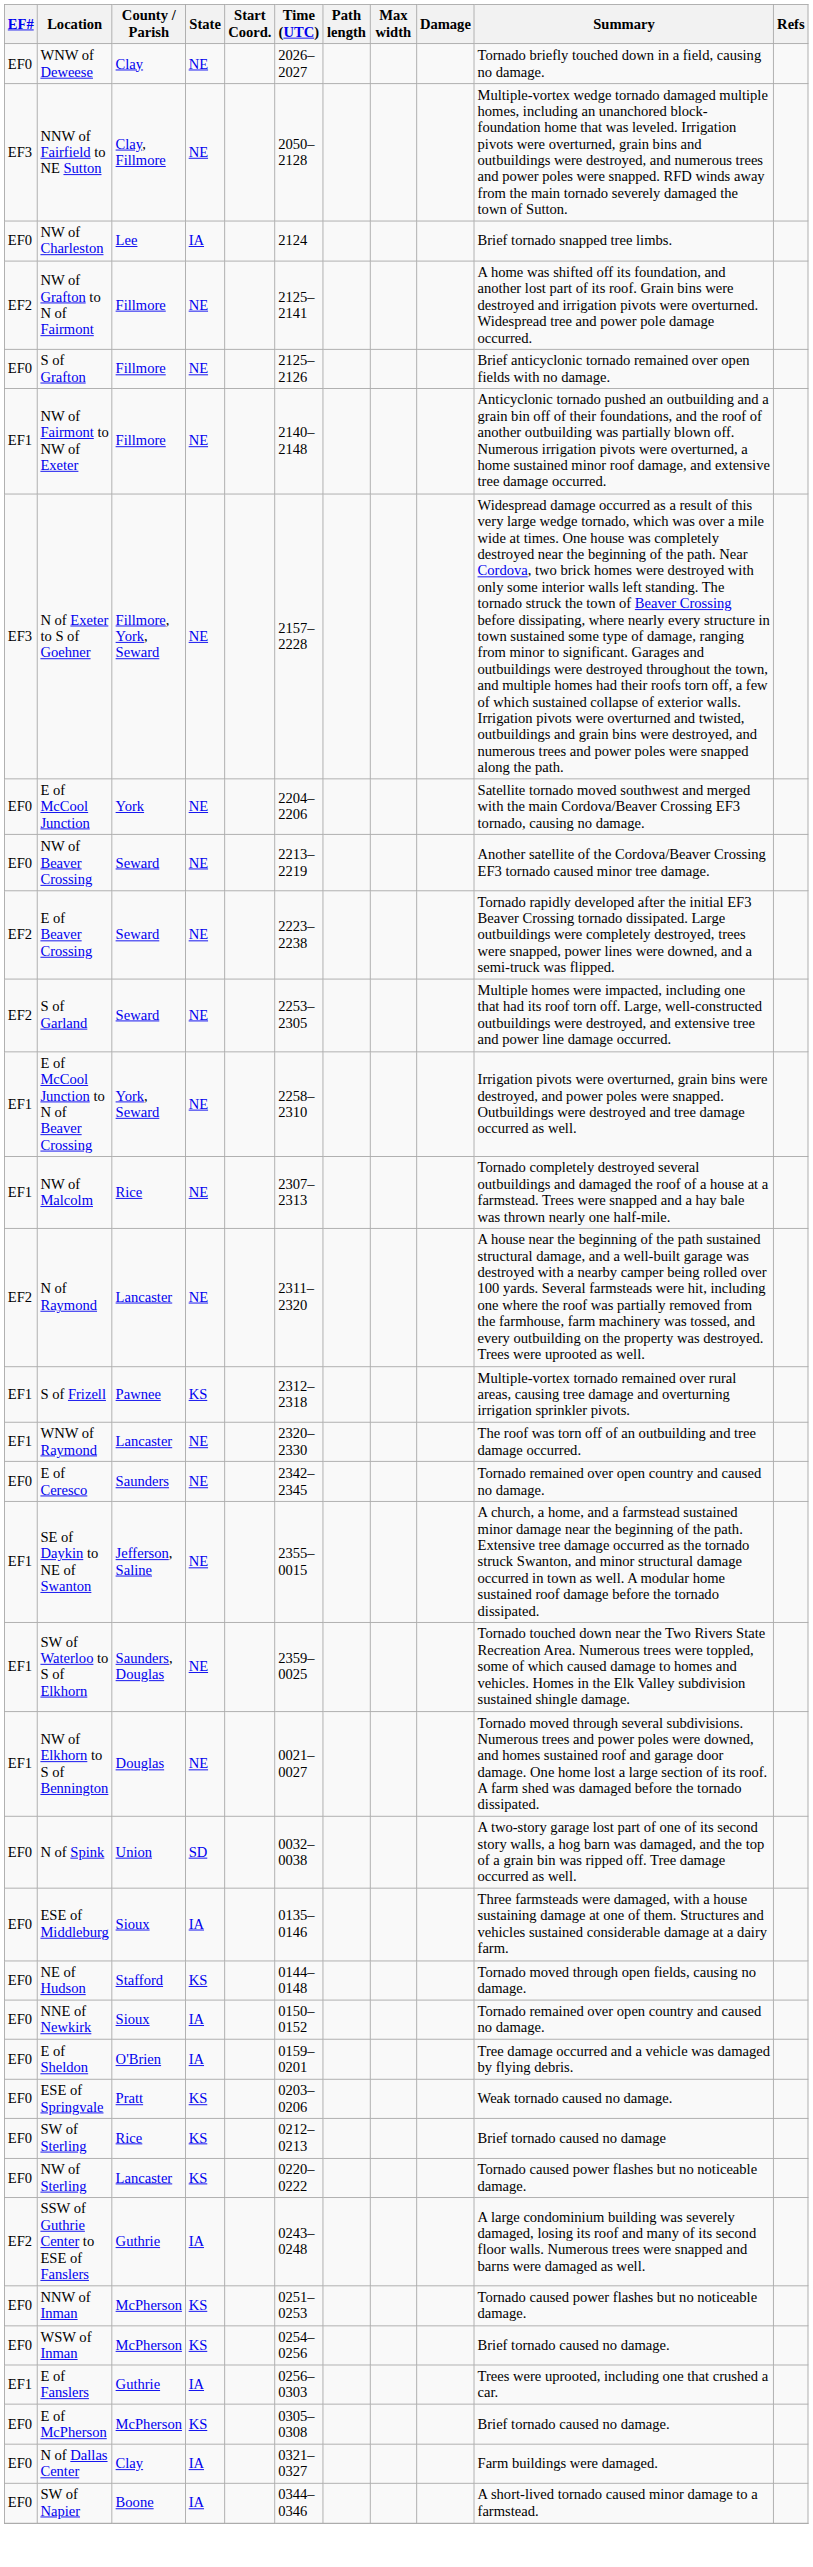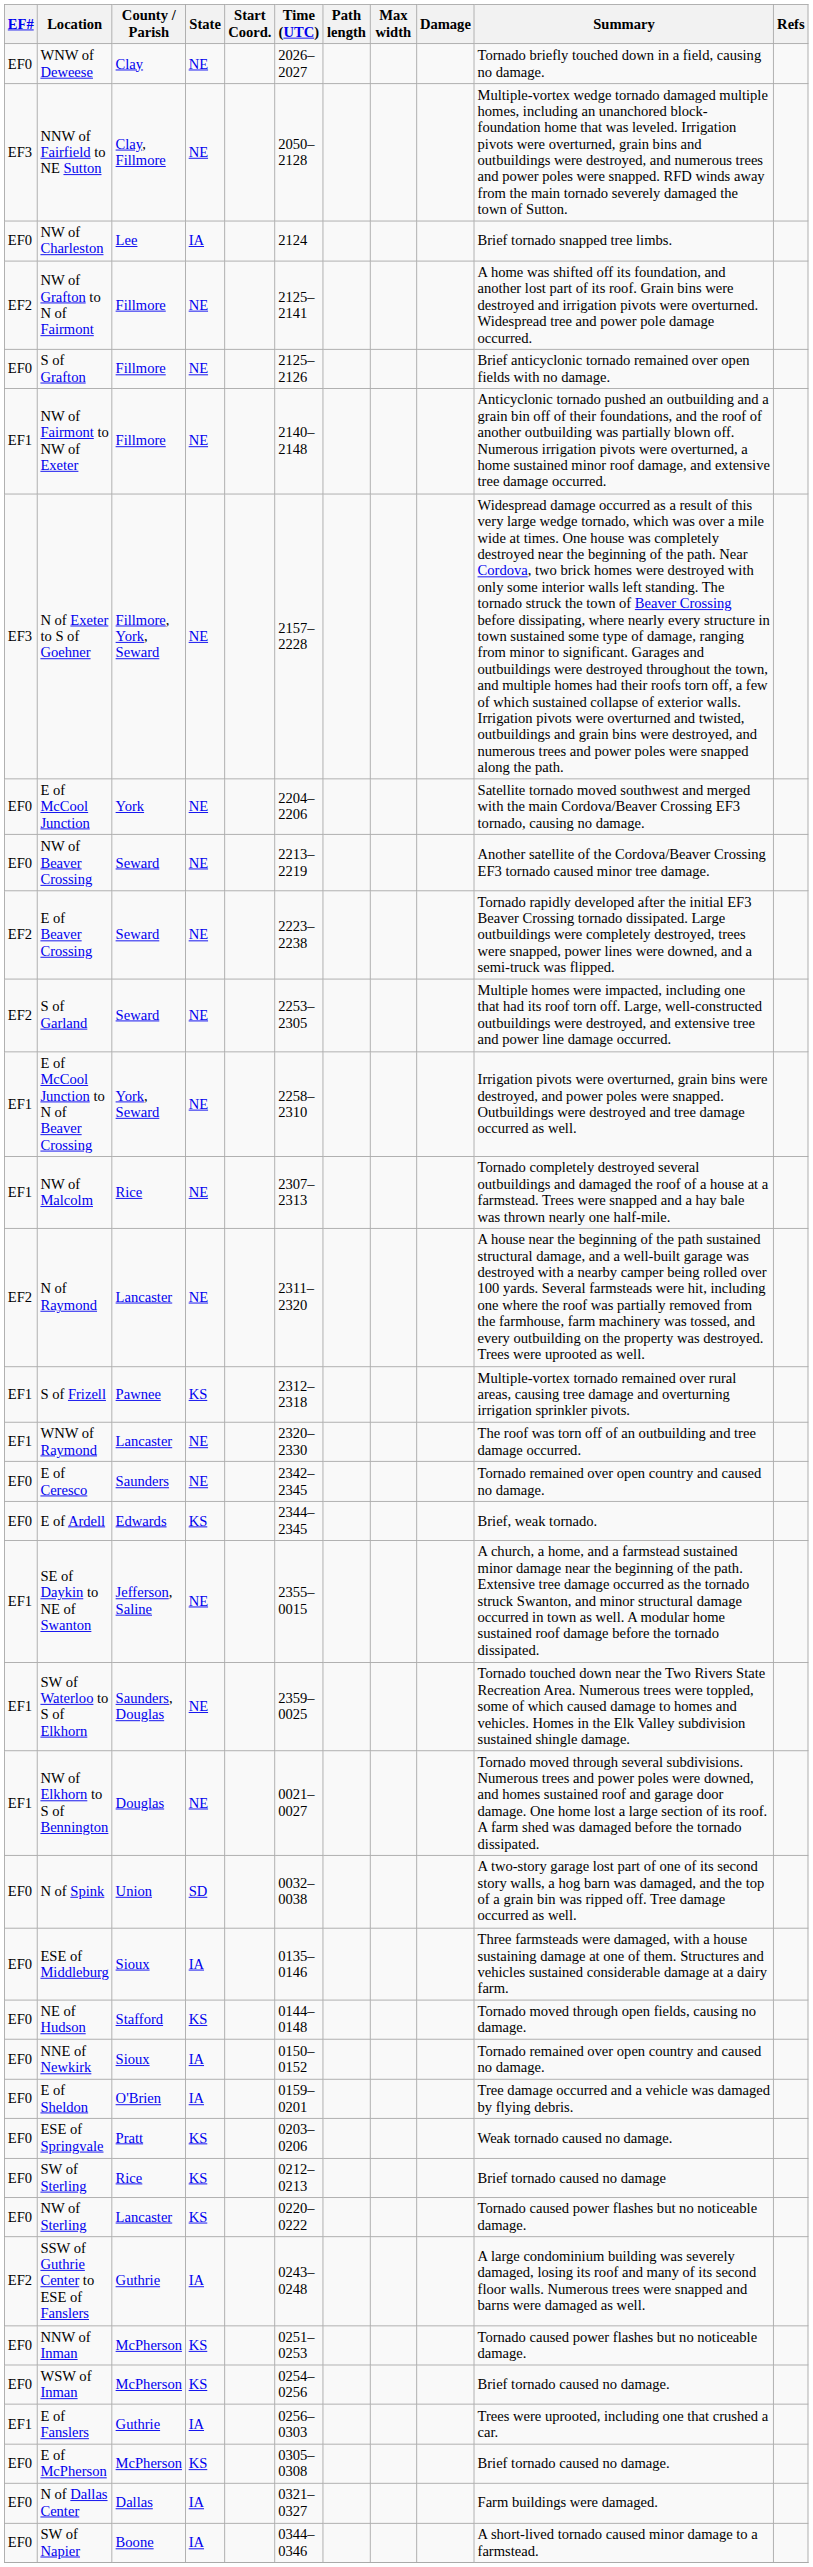+ row: (73, 1520)
(129, 2463) Clay -> (134, 2503) Dallas
